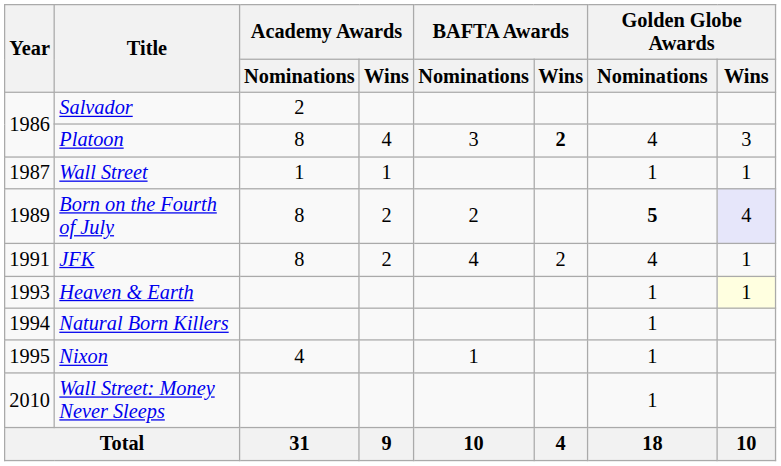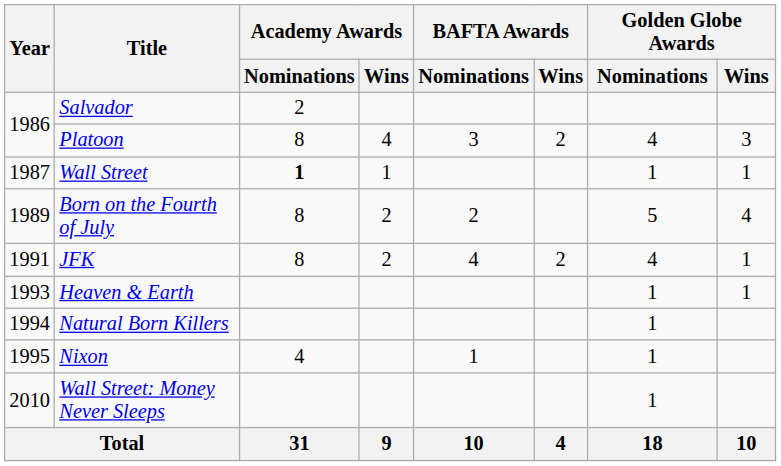(561, 140) bold -> (561, 140) normal
(299, 172) normal -> (299, 172) bold
(652, 216) bold -> (652, 216) normal
(746, 216) lavender background -> (746, 216) no background
(746, 291) lightyellow background -> (746, 291) no background
